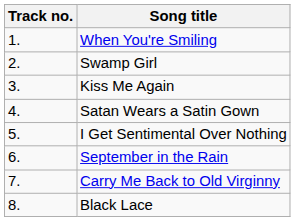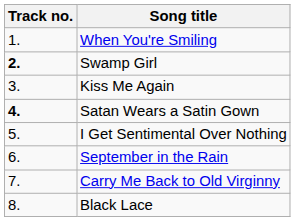(14, 63) normal -> (14, 63) bold
(14, 110) normal -> (14, 110) bold
